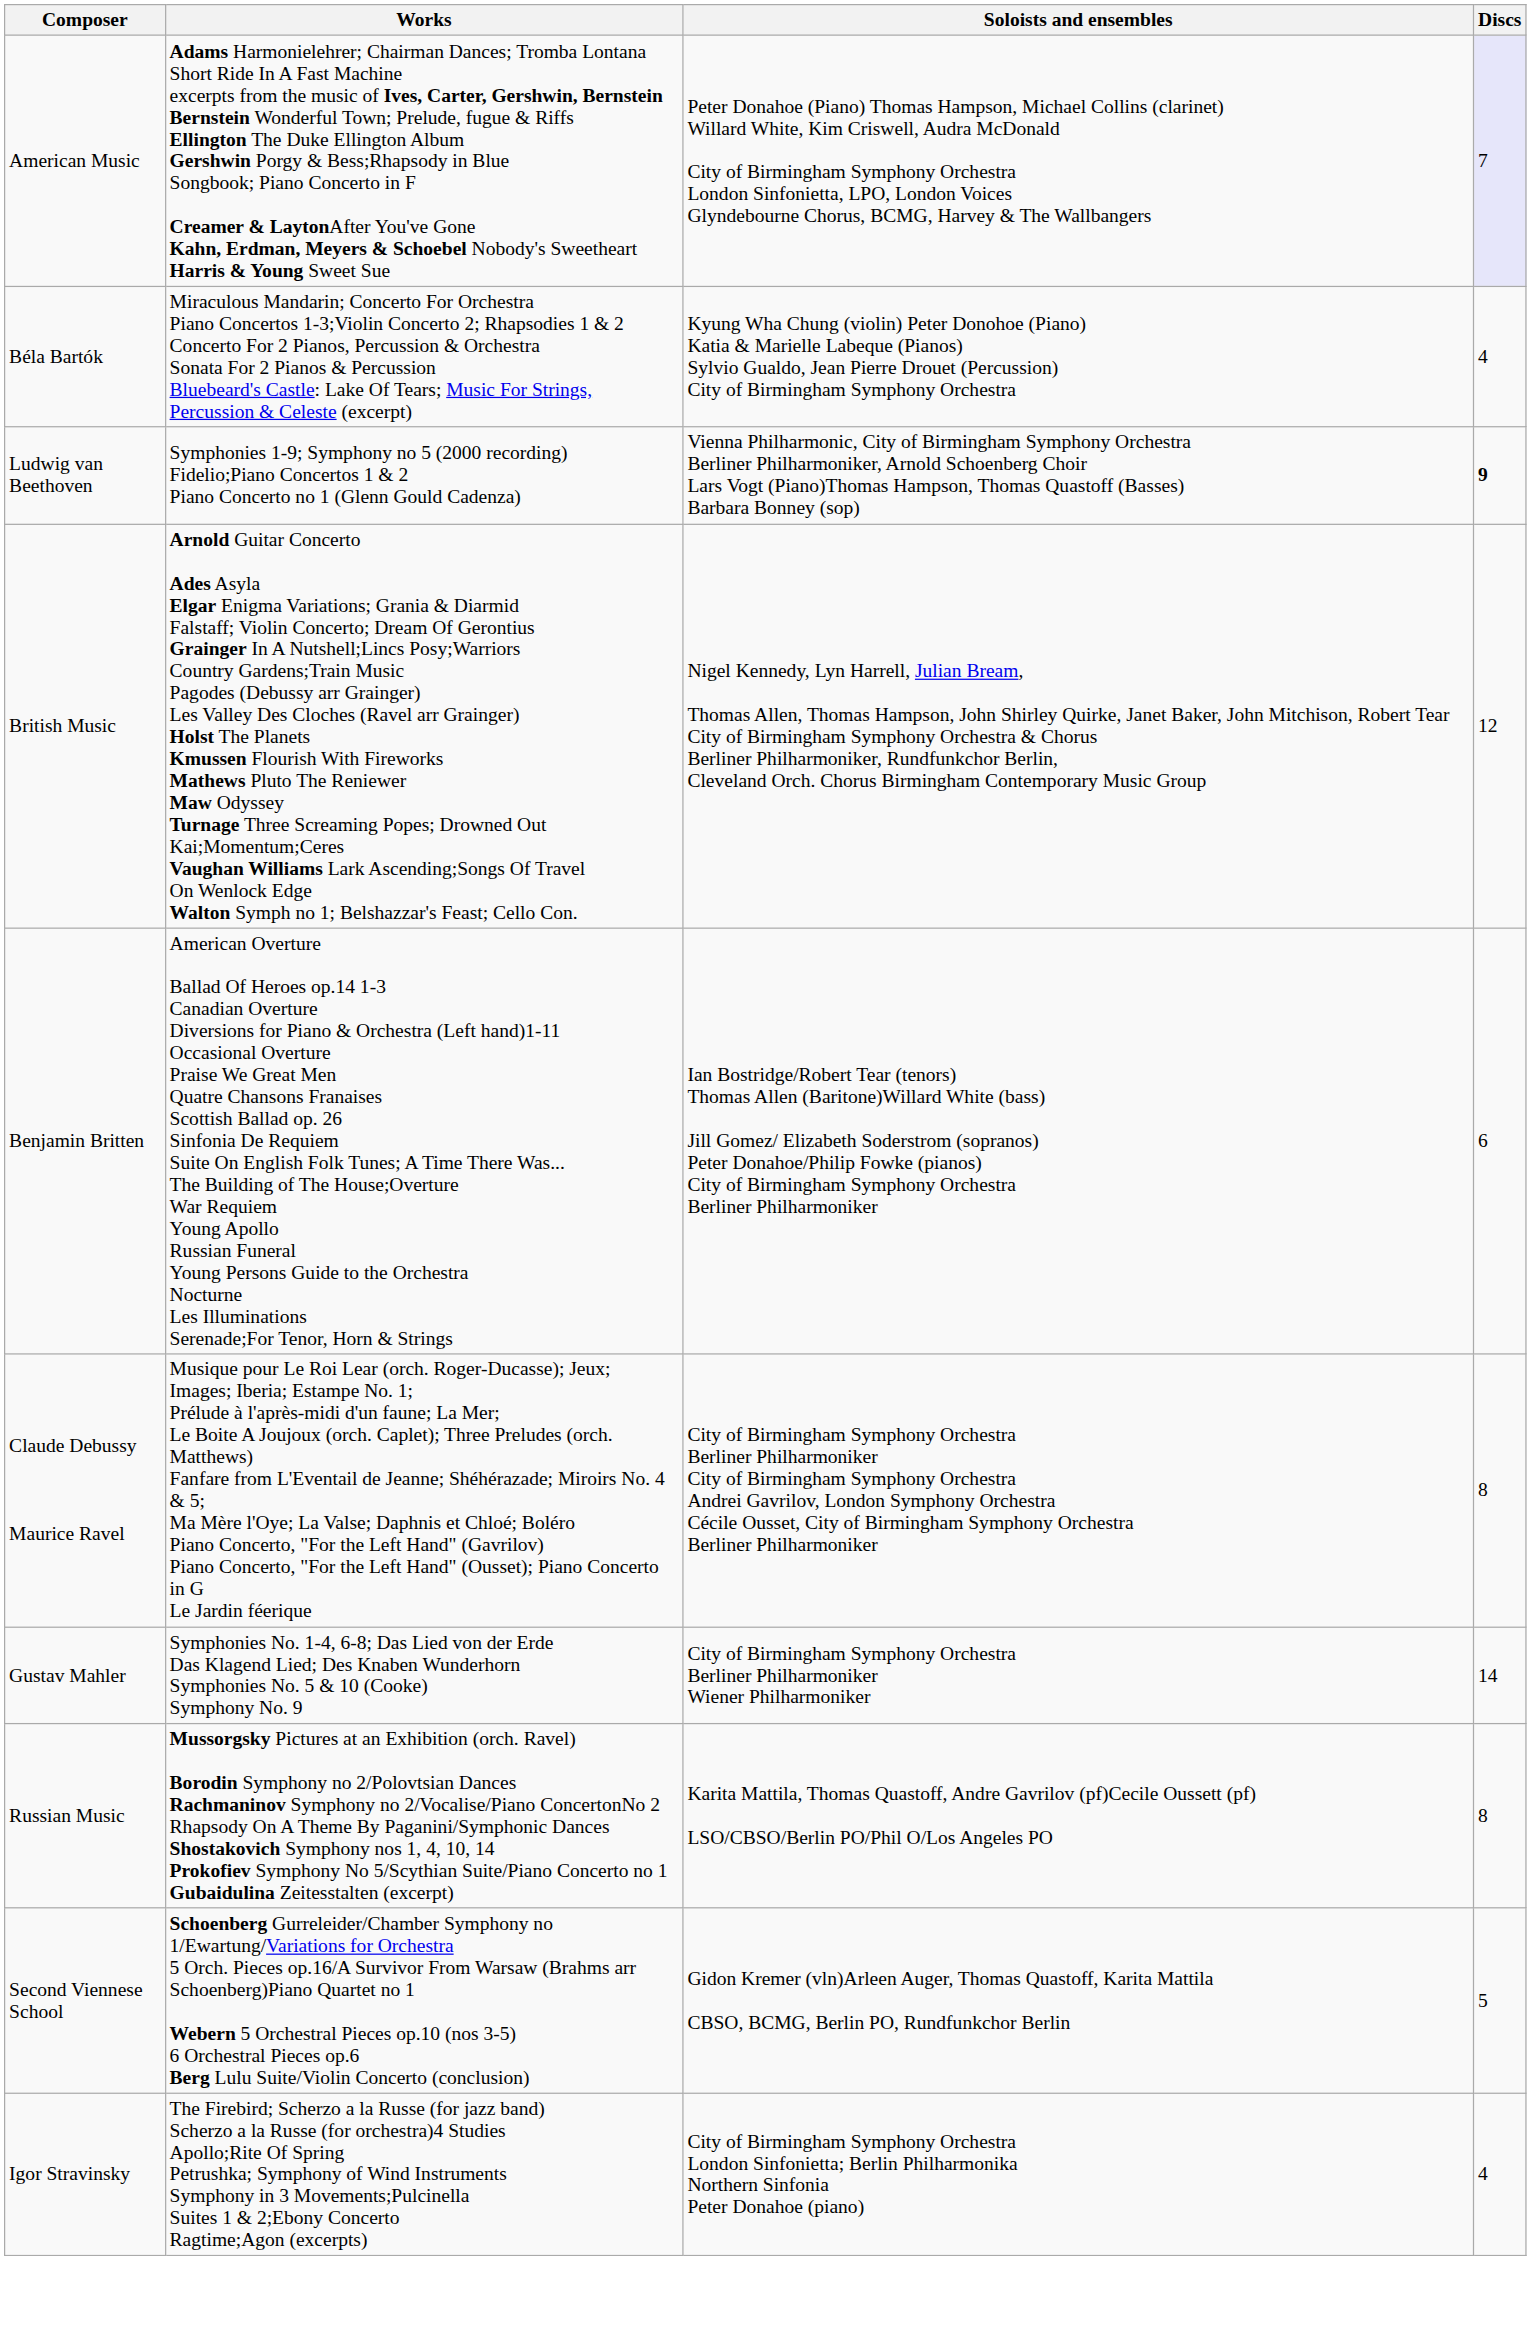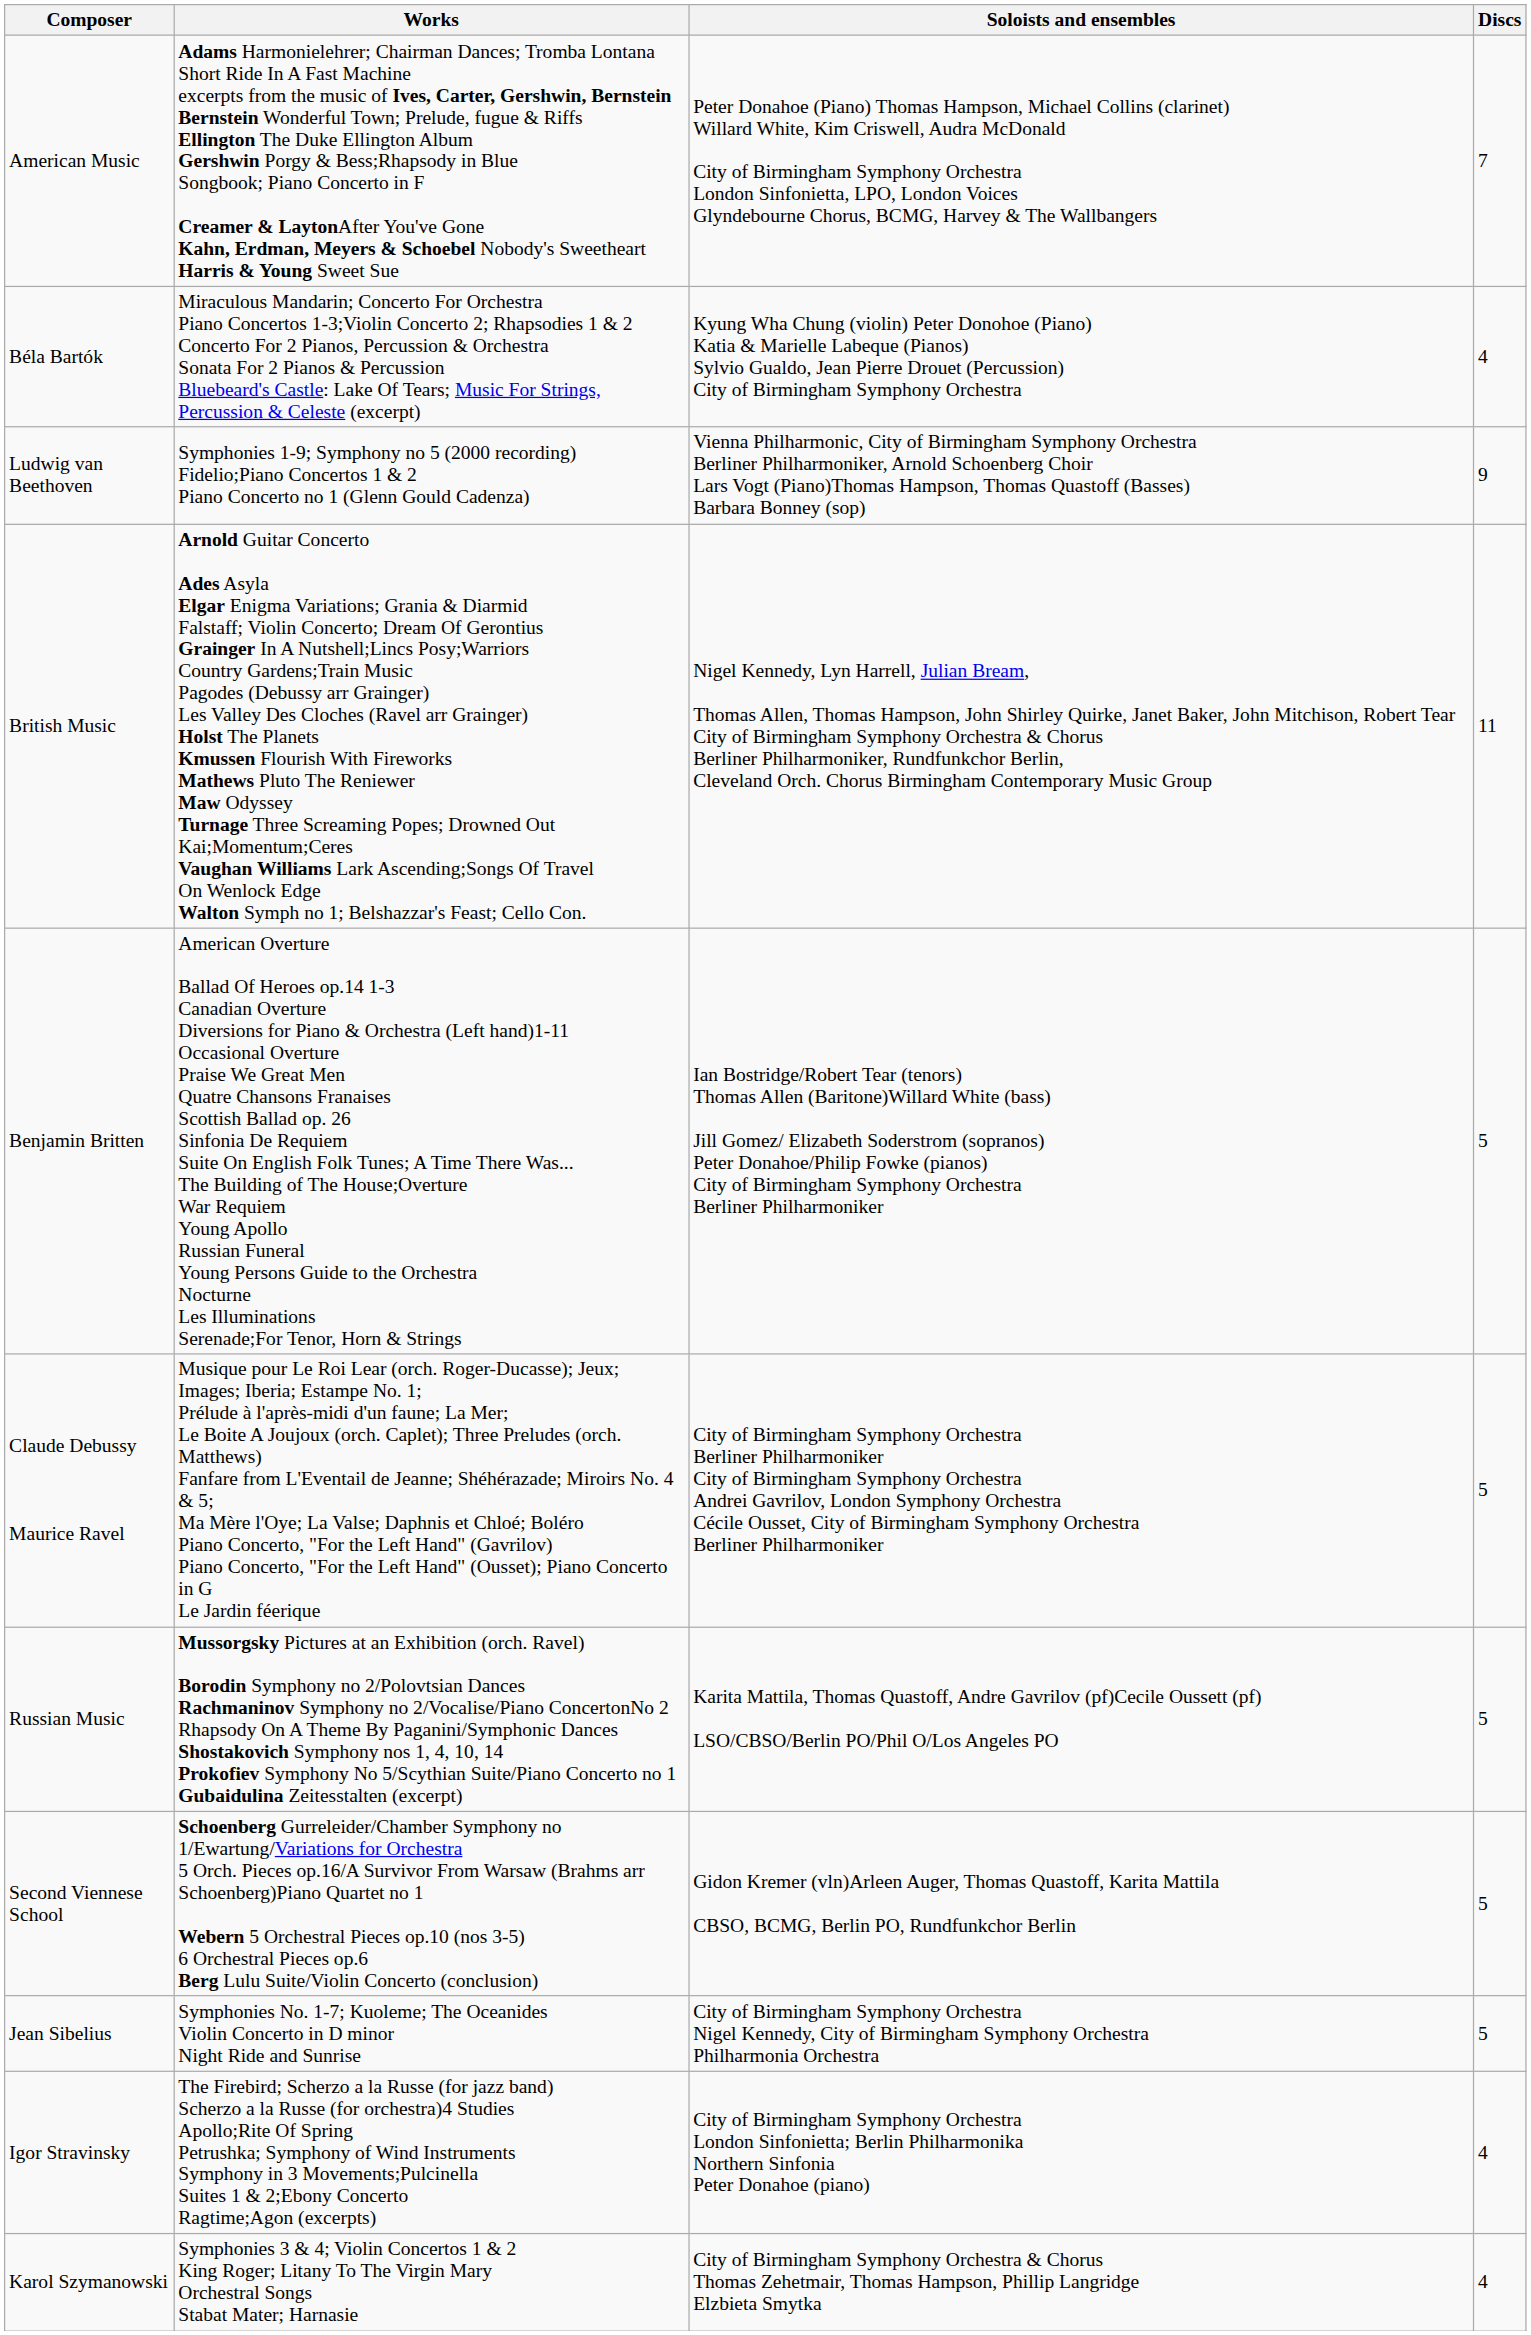(1483, 160) lavender background -> (1483, 160) no background
(1483, 475) bold -> (1483, 475) normal
(1488, 725) 12 -> (1487, 725) 11
(1483, 1141) 6 -> (1483, 1141) 5
(1483, 1490) 8 -> (1483, 1490) 5
- row: (67, 1675)
(1483, 1815) 8 -> (1483, 1718) 5
+ row: (60, 2033)
+ row: (89, 2282)
